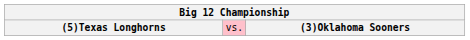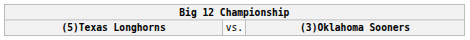(234, 28) pink background -> (234, 28) no background
